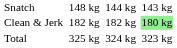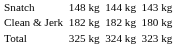(157, 22) lightgreen background -> (157, 22) no background
